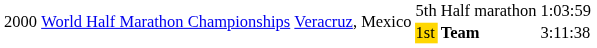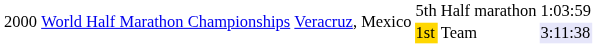(460, 33) bold -> (459, 33) normal
(565, 33) no background -> (565, 33) lavender background
